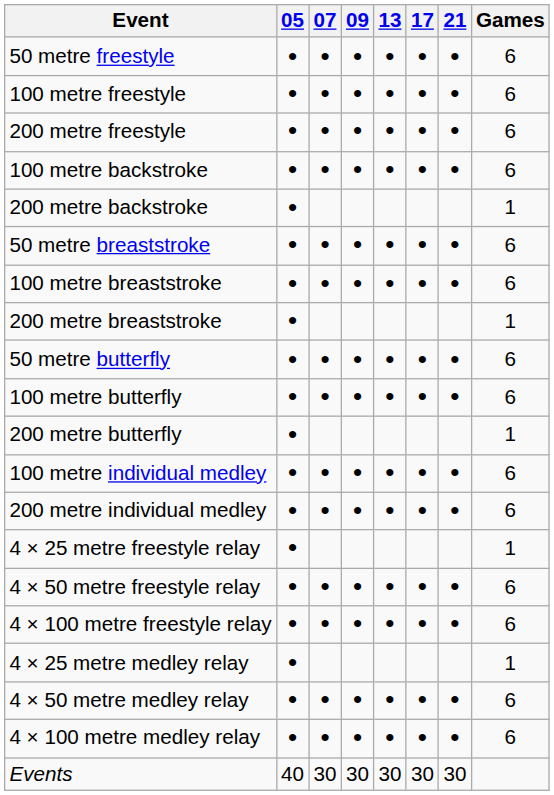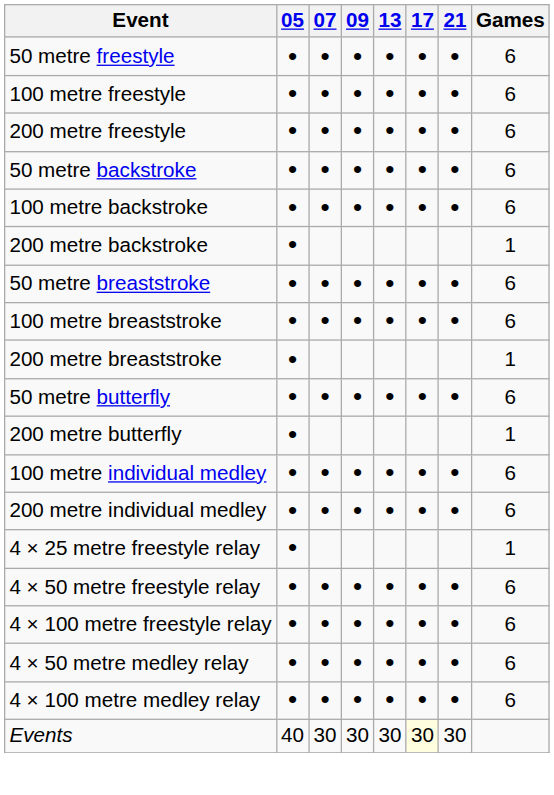+ row: (103, 169)
- row: (95, 397)
- row: (129, 662)
(422, 773) no background -> (422, 735) lightyellow background
